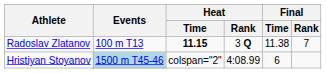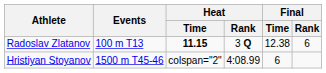(277, 45) 11.38 -> (277, 45) 12.38
(306, 45) 7 -> (307, 45) 6
(129, 60) lightblue background -> (129, 60) no background
